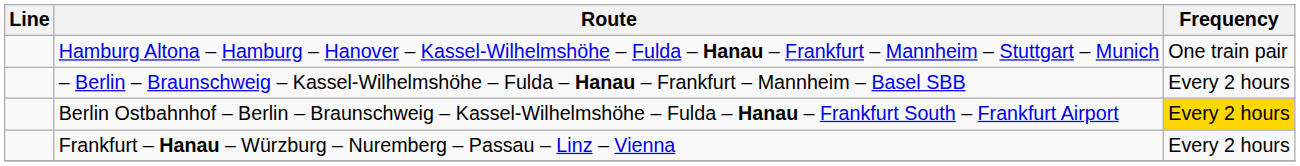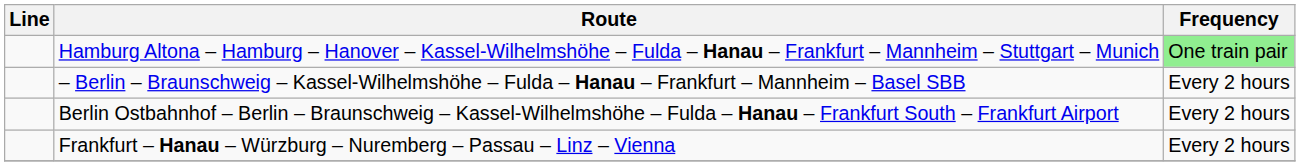(1228, 51) no background -> (1228, 51) lightgreen background
(1229, 113) gold background -> (1229, 113) no background
